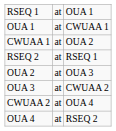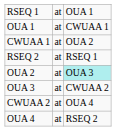(80, 73) no background -> (80, 73) paleturquoise background
